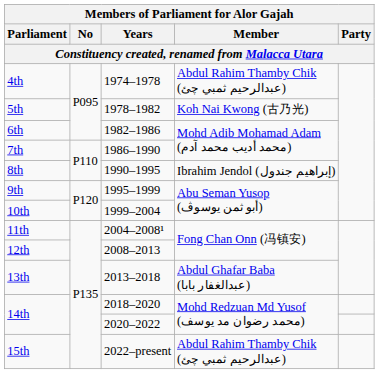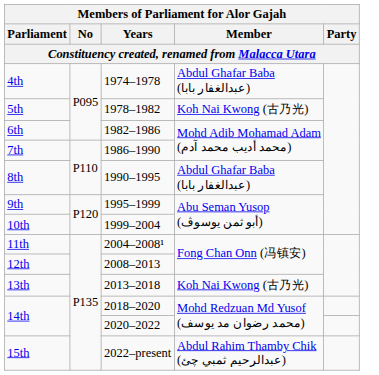(247, 81) Abdul Rahim Thamby Chik (عبدالرحيم ثمبي چئ) -> (226, 81) Abdul Ghafar Baba (عبدالغفار بابا)
(256, 170) Ibrahim Jendol (إبراهيم جندول) -> (226, 177) Abdul Ghafar Baba (عبدالغفار بابا)
(226, 277) Abdul Ghafar Baba (عبدالغفار بابا) -> (243, 284) Koh Nai Kwong (古乃光)
